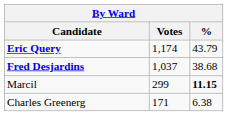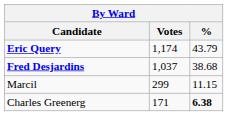(205, 84) bold -> (205, 84) normal
(202, 102) normal -> (202, 102) bold
